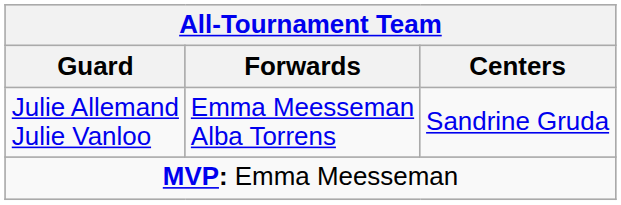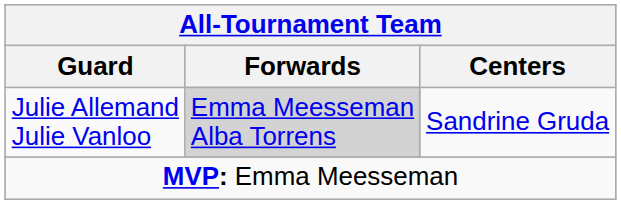(303, 121) no background -> (303, 121) lightgrey background
